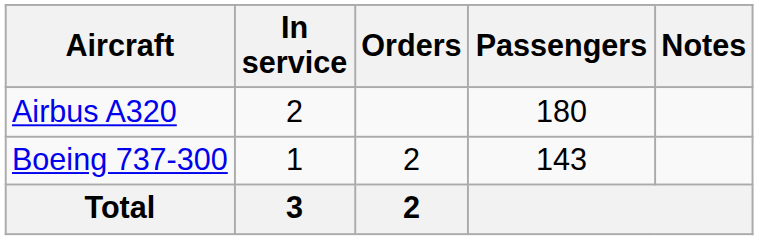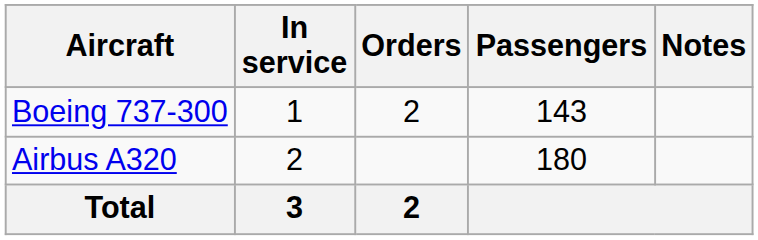rows swapped: (120, 160) <-> (94, 111)
